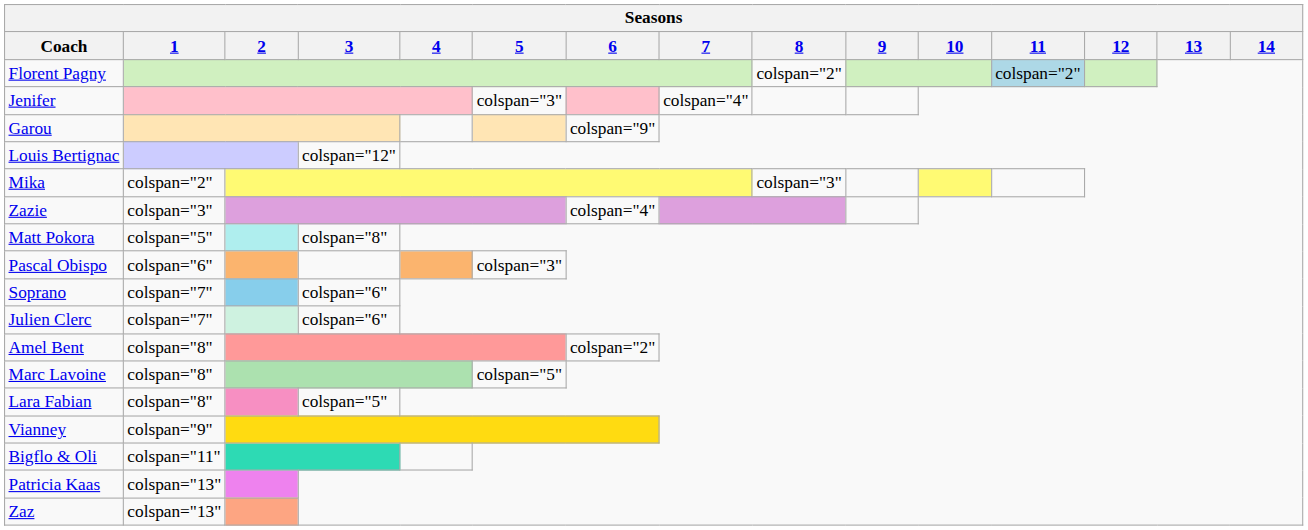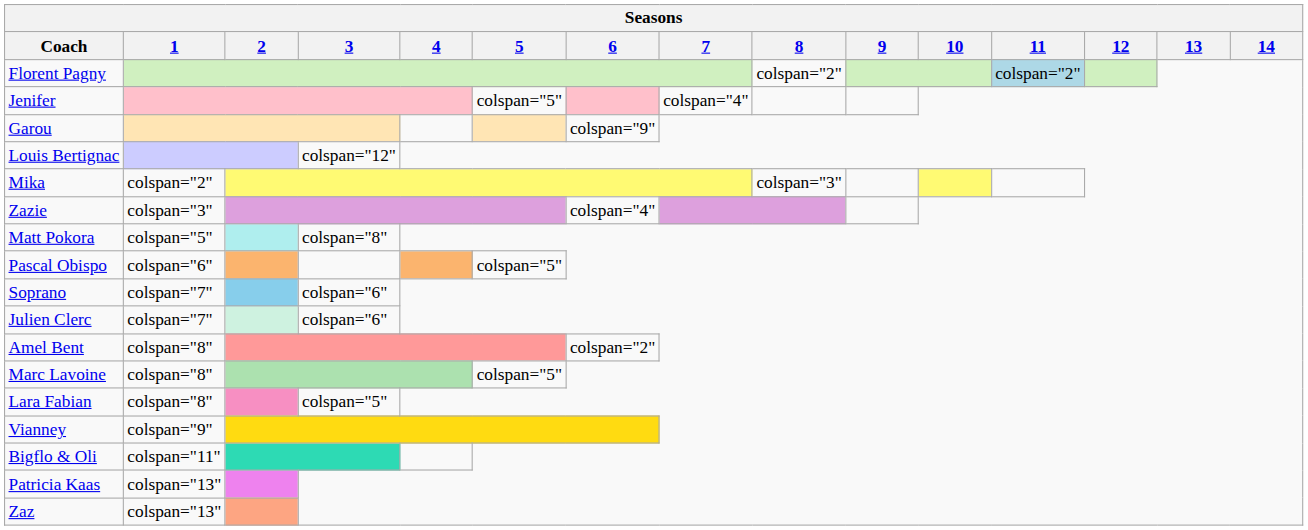(519, 100) colspan="3" -> (519, 100) colspan="5"
(519, 264) colspan="3" -> (519, 264) colspan="5"
